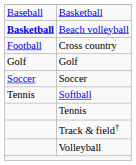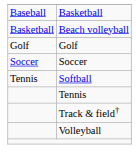(30, 29) bold -> (32, 29) normal
- row: (88, 45)
